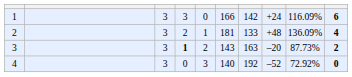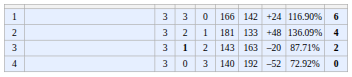(305, 17) 116.09% -> (305, 17) 116.90%
(305, 48) 87.73% -> (305, 48) 87.71%
